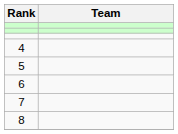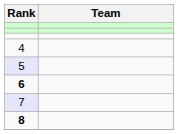(21, 66) no background -> (21, 66) lavender background
(21, 84) normal -> (21, 84) bold
(21, 102) no background -> (21, 102) lavender background
(21, 120) normal -> (21, 120) bold
